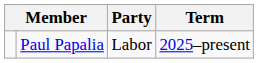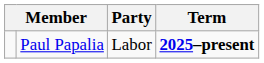(205, 44) normal -> (207, 44) bold
